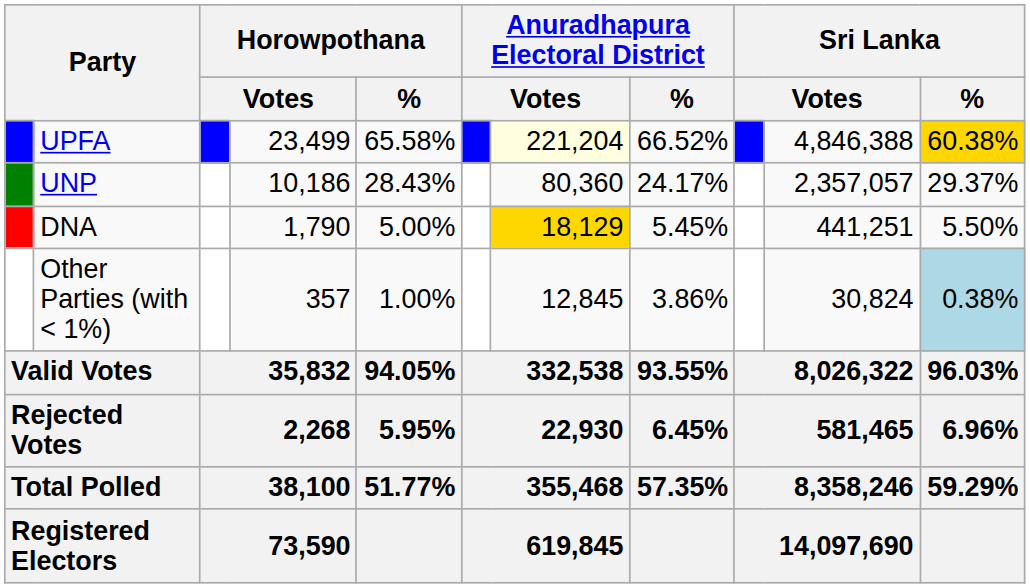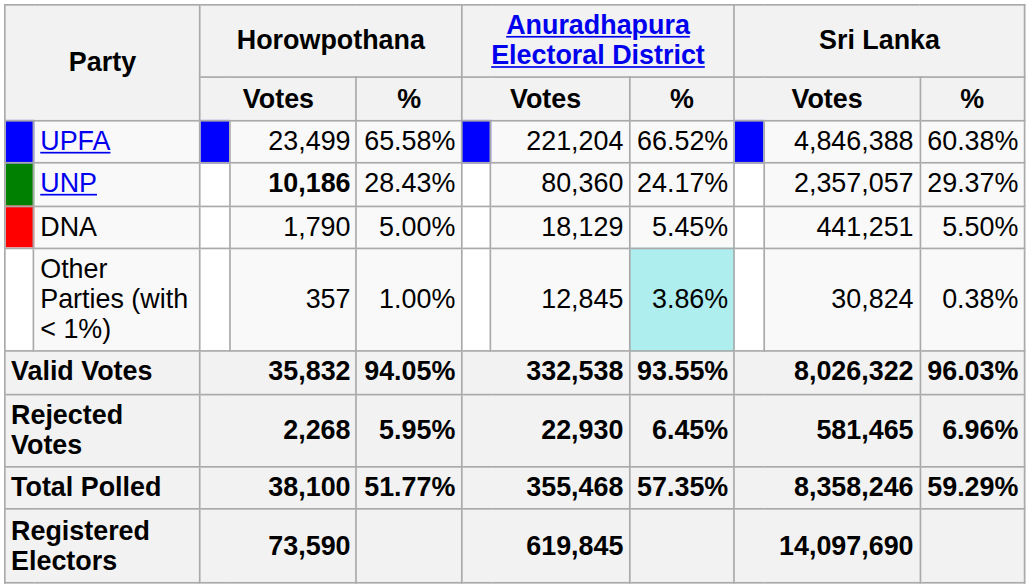(575, 141) lightyellow background -> (575, 141) no background
(973, 141) gold background -> (973, 141) no background
(309, 183) normal -> (309, 183) bold
(582, 226) gold background -> (582, 226) no background
(690, 299) no background -> (690, 299) paleturquoise background
(980, 299) lightblue background -> (980, 299) no background
